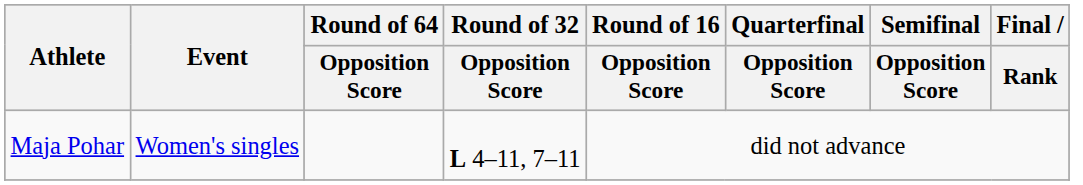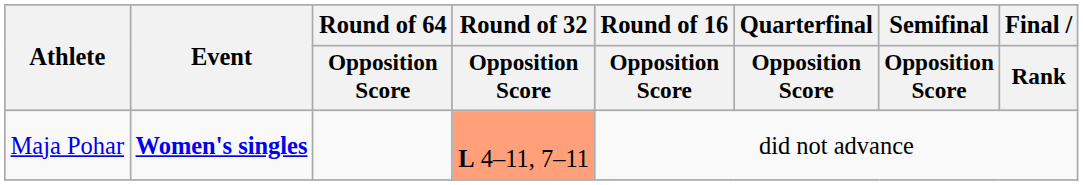(217, 145) normal -> (222, 145) bold
(515, 159) no background -> (524, 159) lightsalmon background
